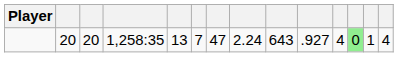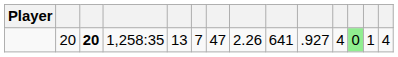(91, 39) normal -> (91, 39) bold
(247, 39) 2.24 -> (247, 39) 2.26
(281, 39) 643 -> (281, 39) 641
